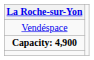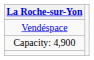(44, 43) bold -> (44, 43) normal
